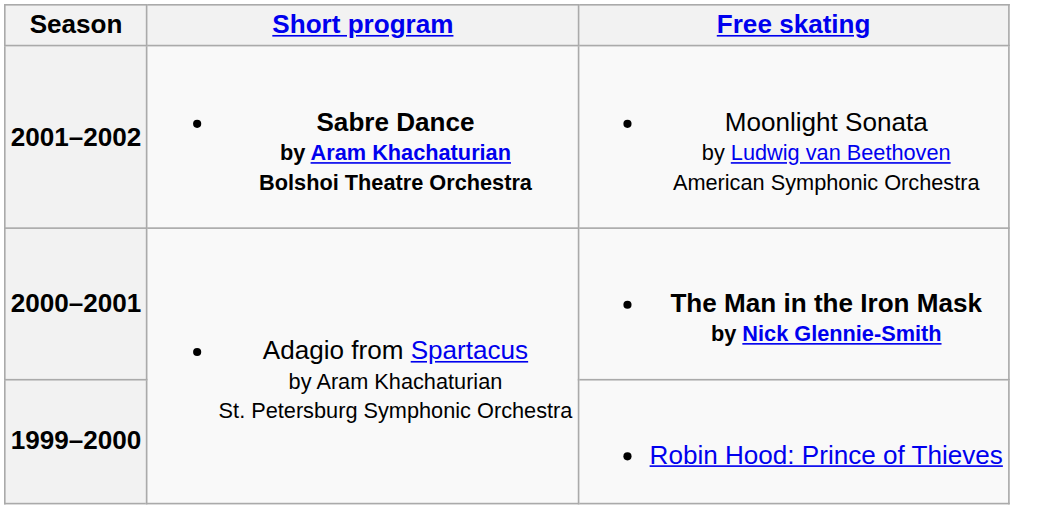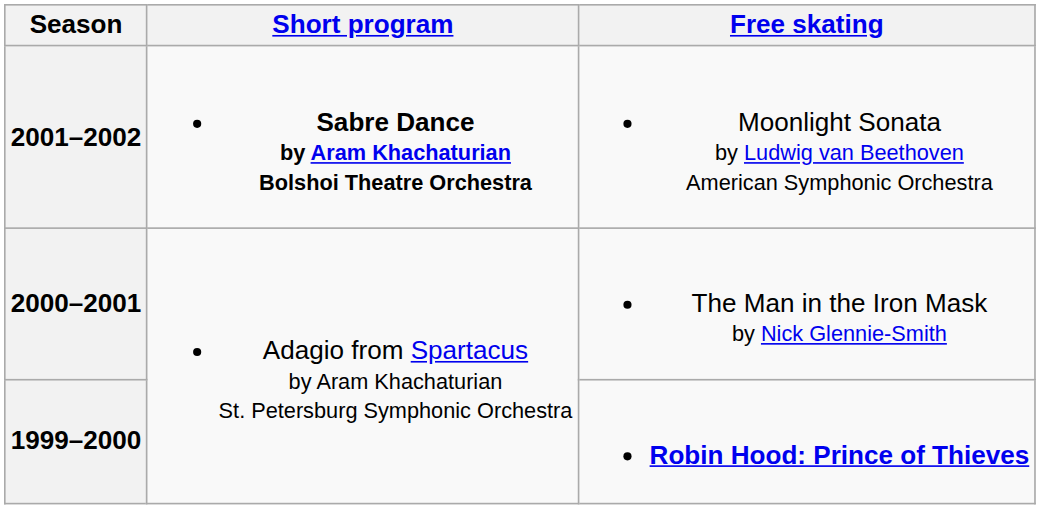(794, 318) bold -> (807, 318) normal
(794, 456) normal -> (807, 456) bold
